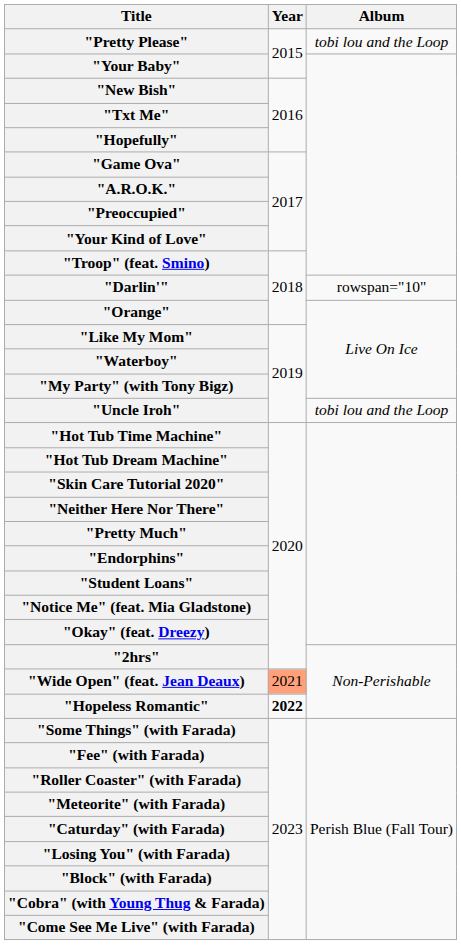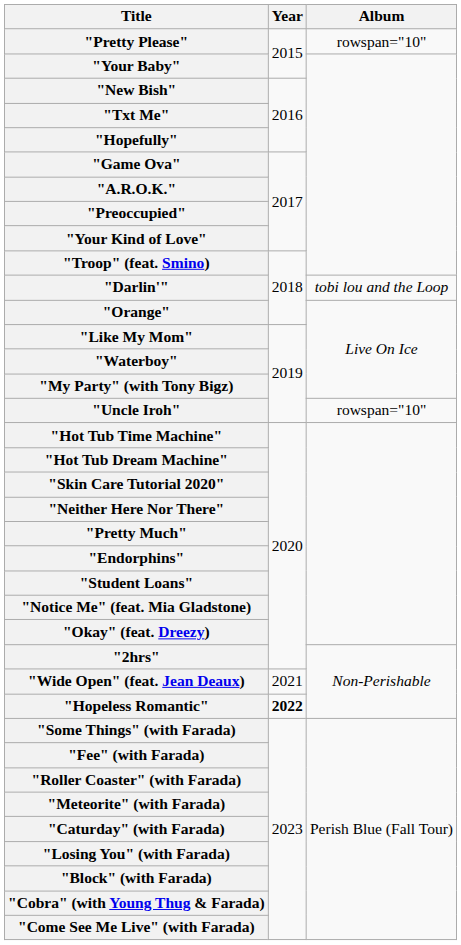(381, 41) tobi lou and the Loop -> (381, 41) rowspan="10"
(381, 287) rowspan="10" -> (381, 287) tobi lou and the Loop
(381, 410) tobi lou and the Loop -> (381, 410) rowspan="10"
(287, 681) lightsalmon background -> (287, 681) no background
